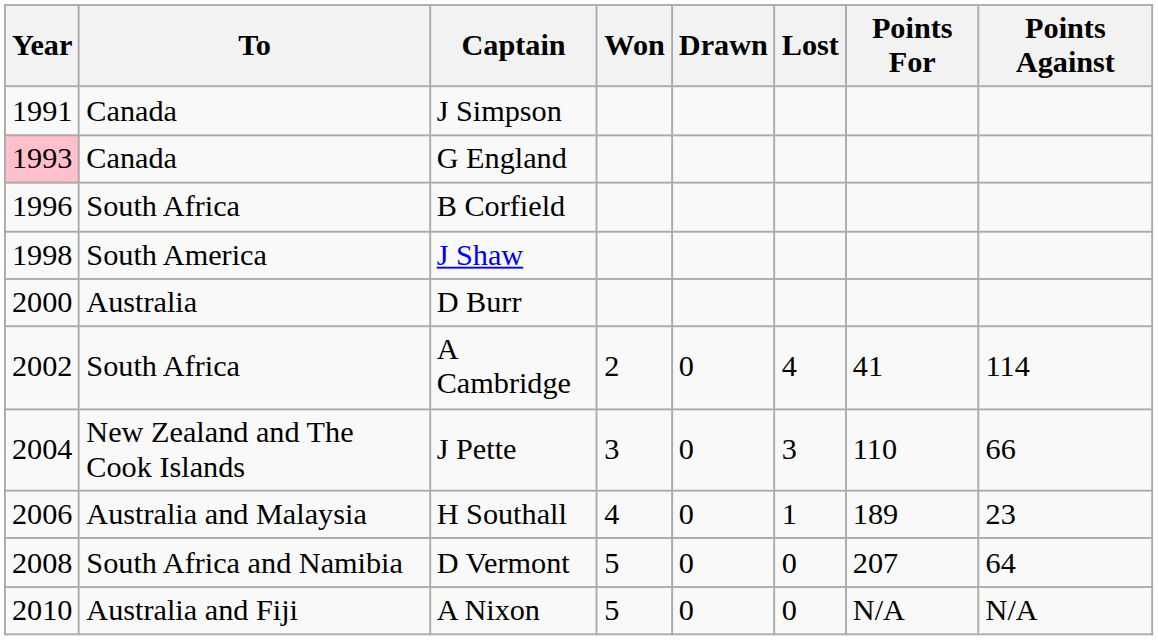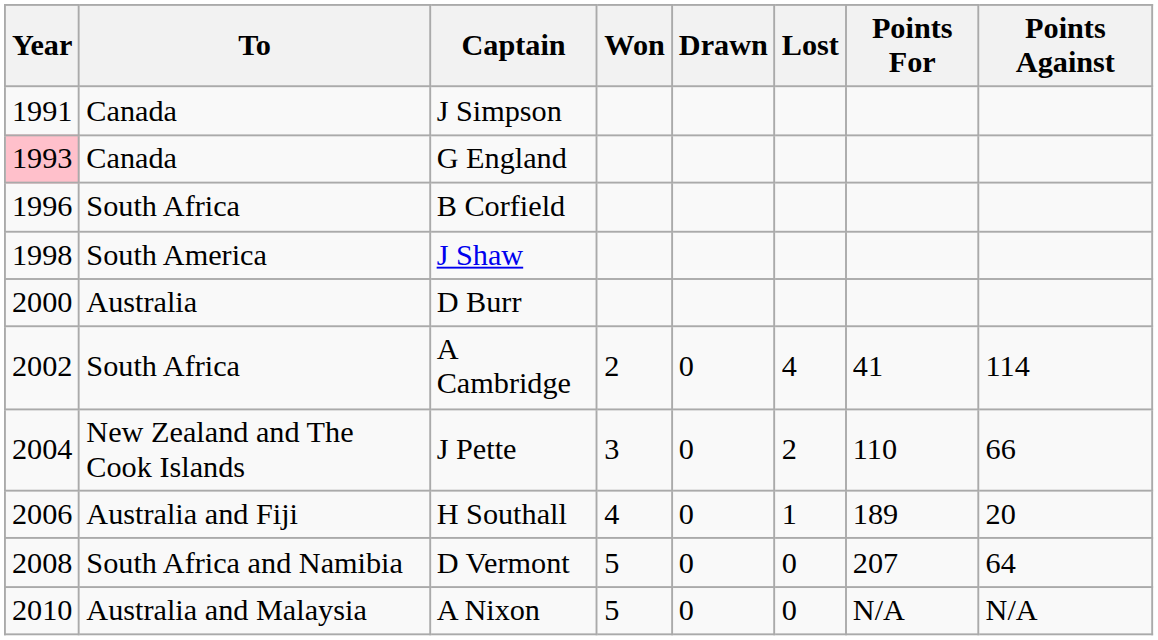(789, 449) 3 -> (789, 449) 2
(227, 514) Australia and Malaysia -> (192, 514) Australia and Fiji
(1001, 514) 23 -> (1001, 514) 20
(192, 610) Australia and Fiji -> (227, 610) Australia and Malaysia
